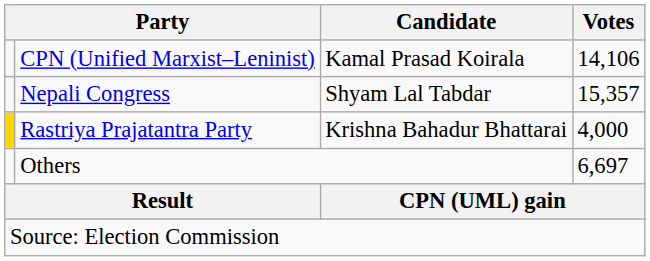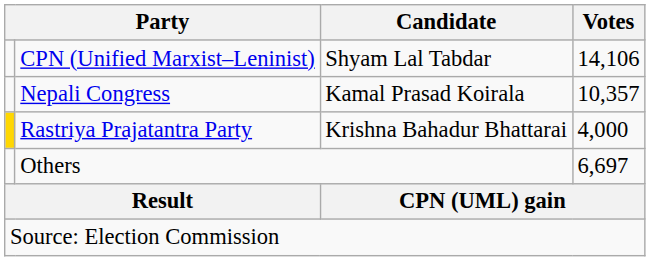(425, 58) Kamal Prasad Koirala -> (408, 58) Shyam Lal Tabdar
(408, 93) Shyam Lal Tabdar -> (425, 93) Kamal Prasad Koirala
(608, 93) 15,357 -> (608, 93) 10,357
